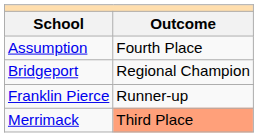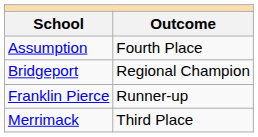(155, 120) lightsalmon background -> (155, 120) no background
